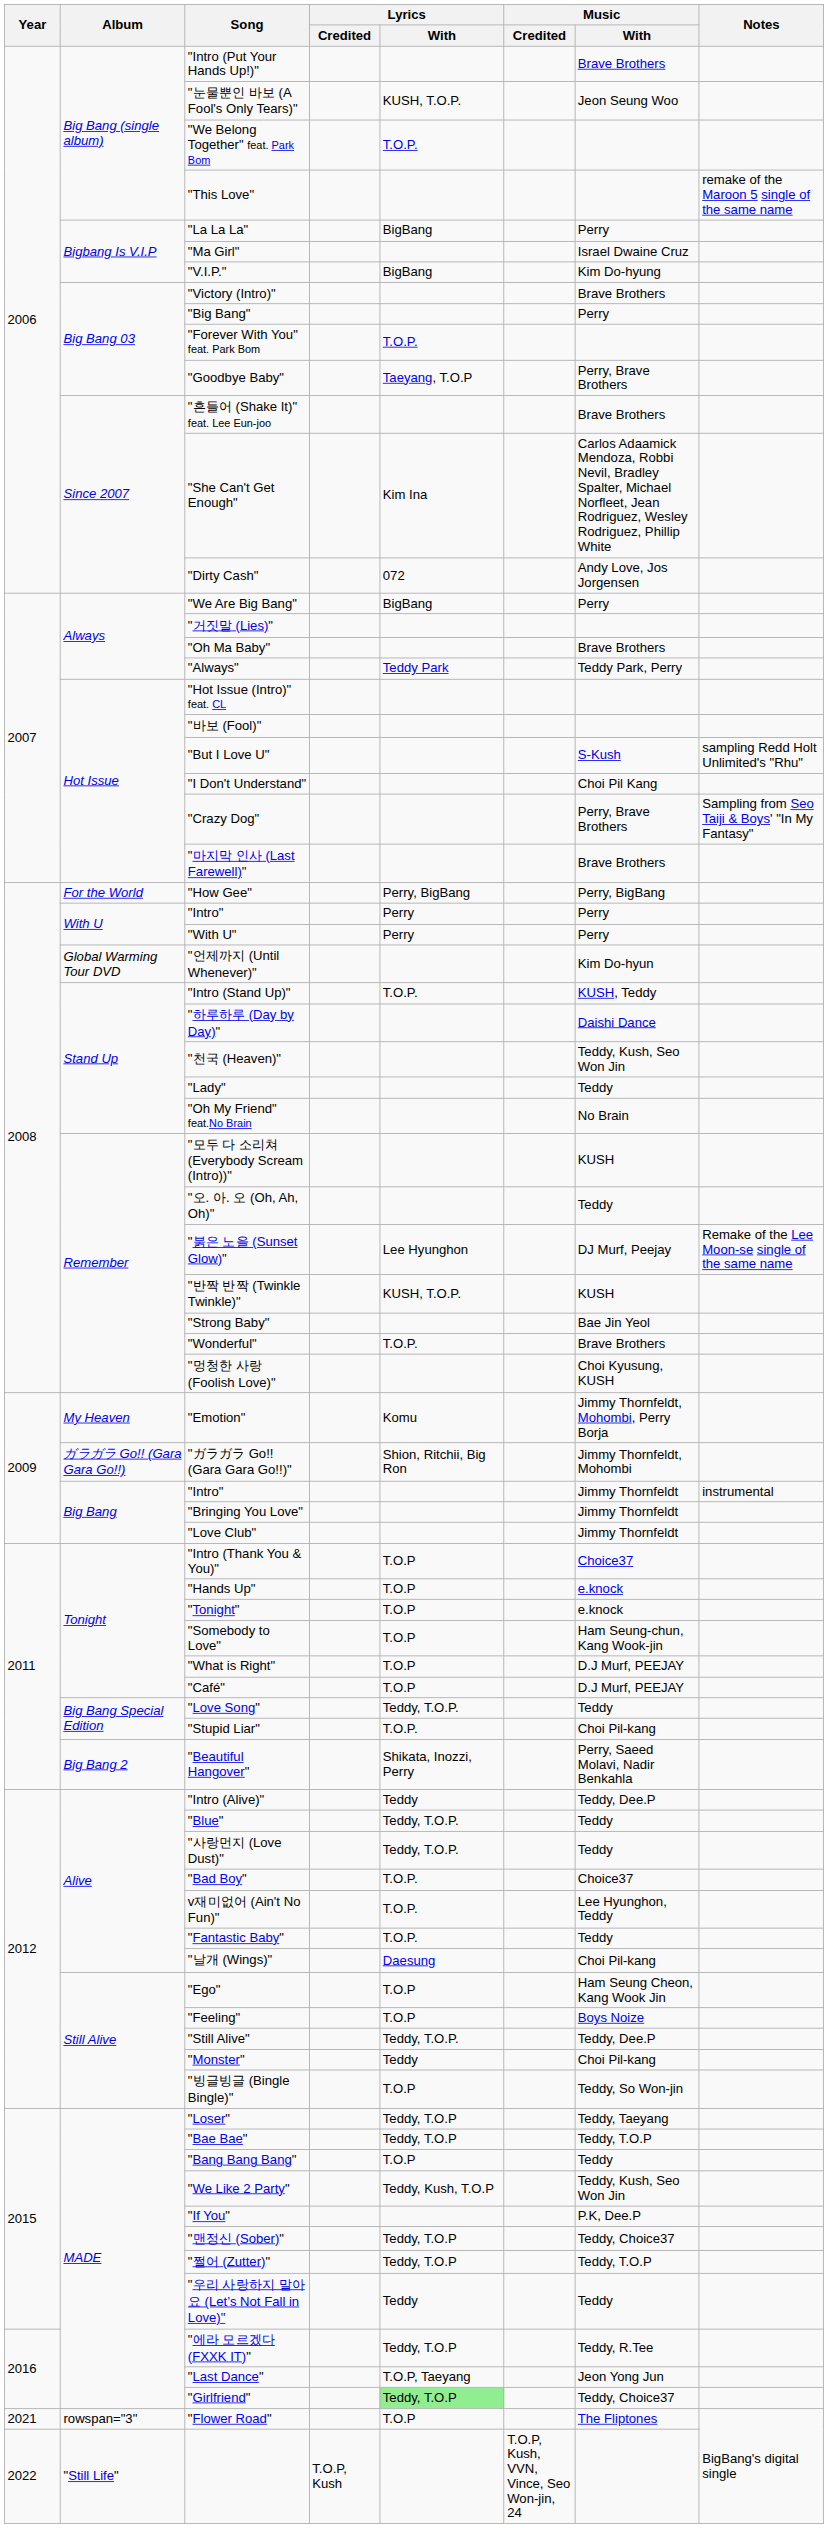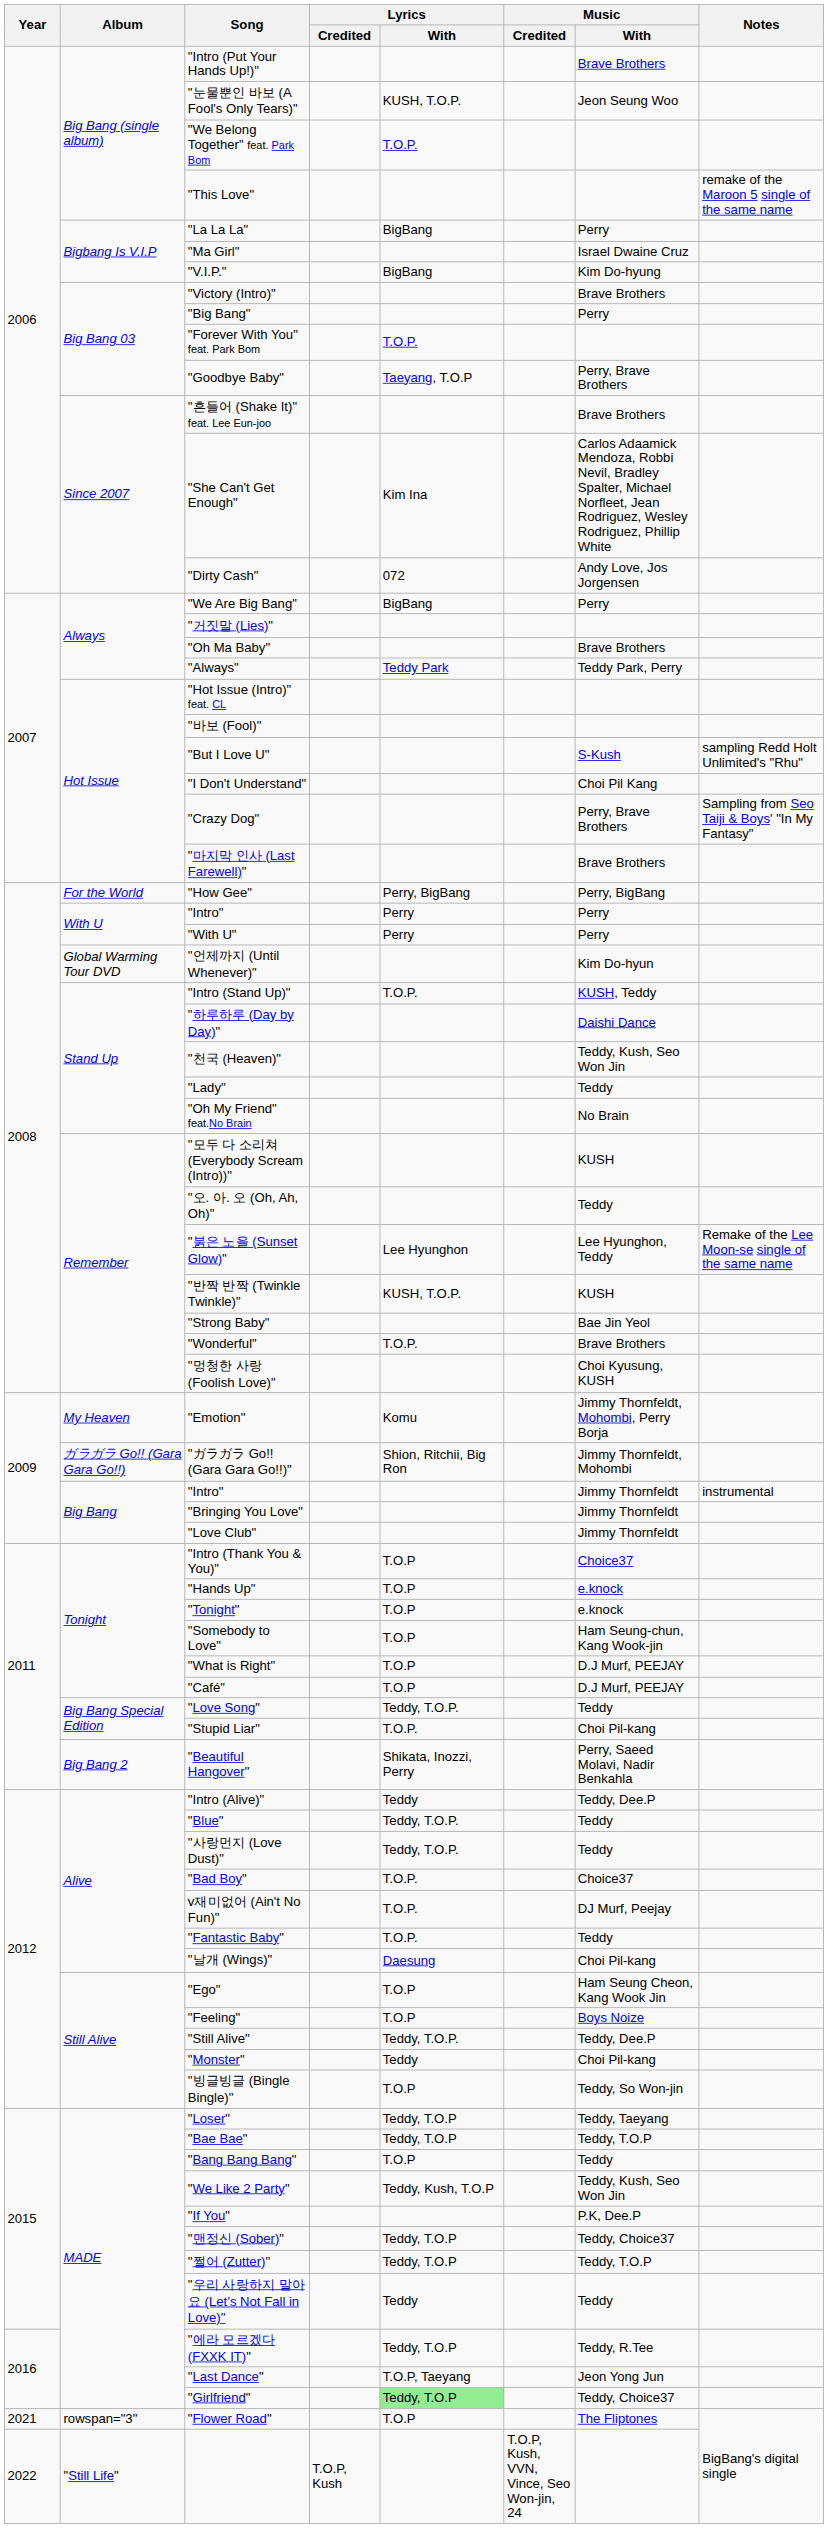(624, 1249) DJ Murf, Peejay -> (622, 1249) Lee Hyunghon, Teddy
(622, 1909) Lee Hyunghon, Teddy -> (624, 1909) DJ Murf, Peejay
